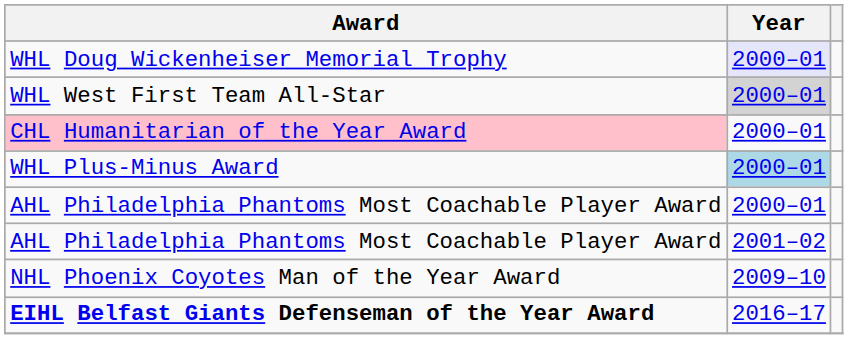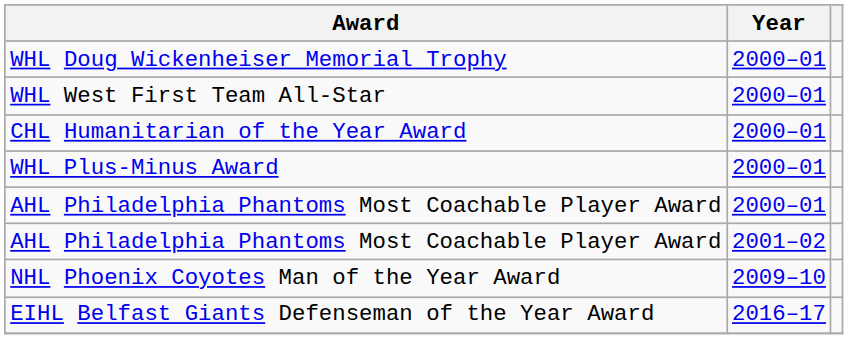(779, 60) lavender background -> (779, 60) no background
(779, 96) lightgrey background -> (779, 96) no background
(238, 132) pink background -> (238, 132) no background
(779, 169) lightblue background -> (779, 169) no background
(332, 315) bold -> (332, 315) normal
